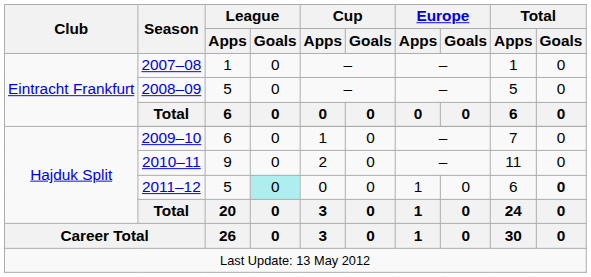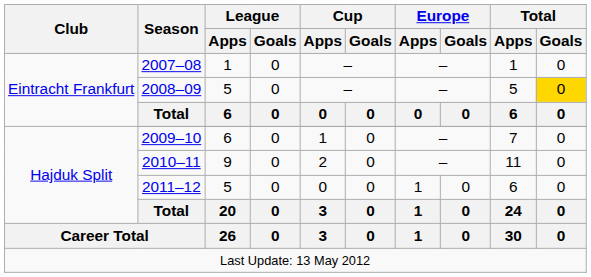(561, 89) no background -> (561, 89) gold background
(275, 187) paleturquoise background -> (275, 187) no background
(561, 187) bold -> (561, 187) normal
